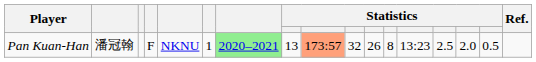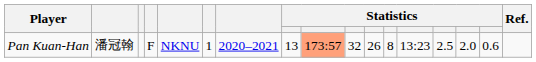(249, 45) lightgreen background -> (249, 45) no background
(491, 45) 0.5 -> (491, 45) 0.6
